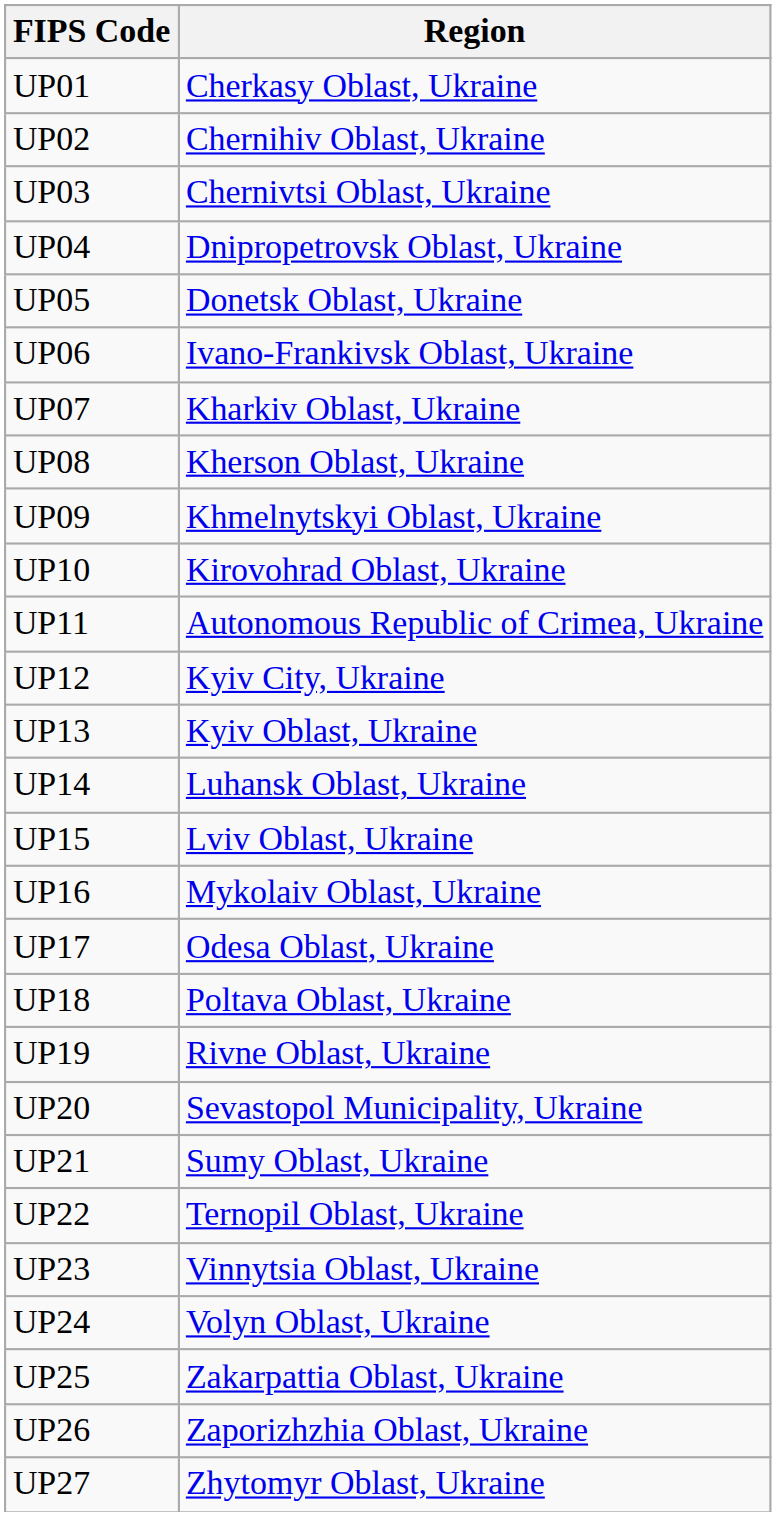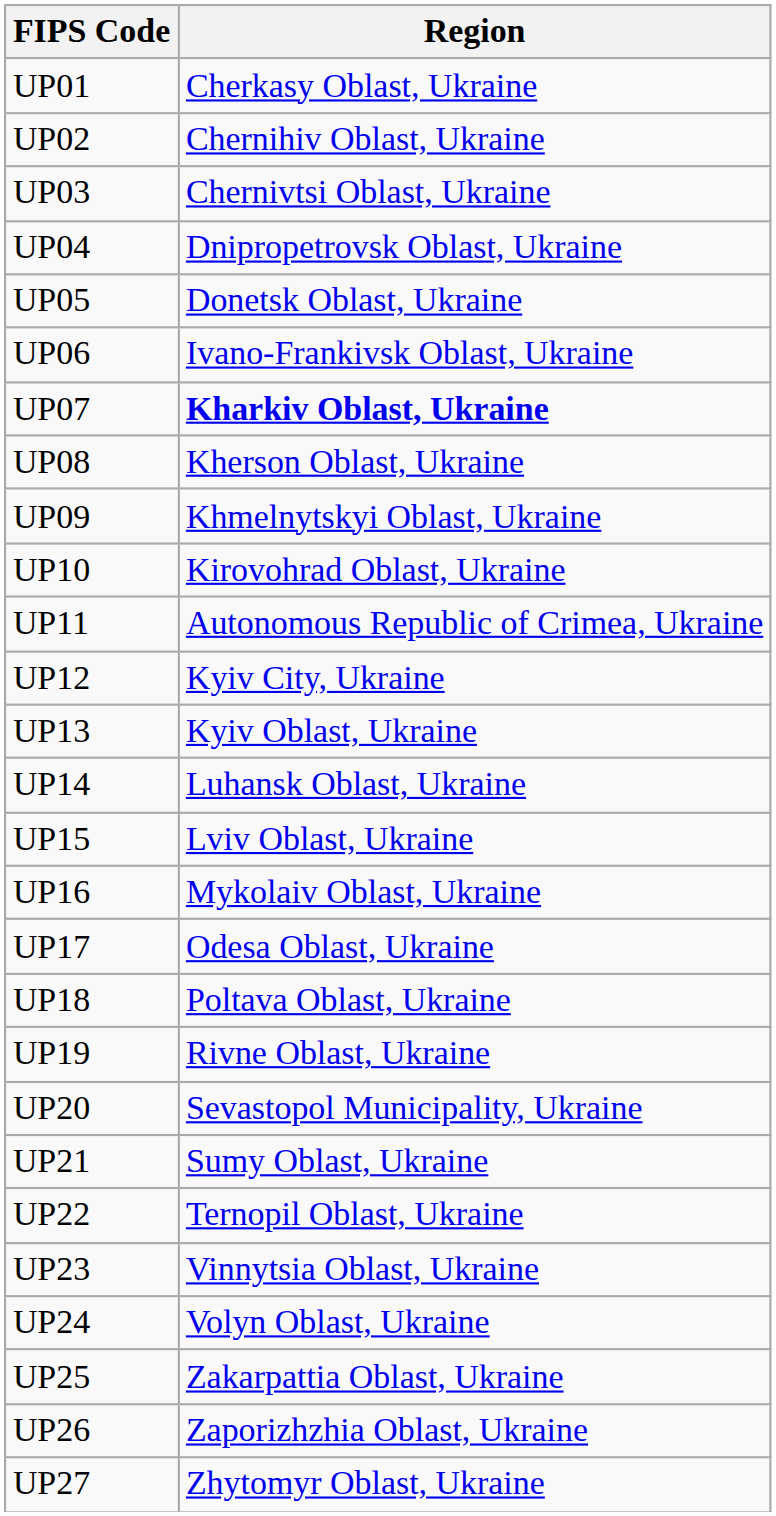(353, 407) normal -> (367, 407) bold
